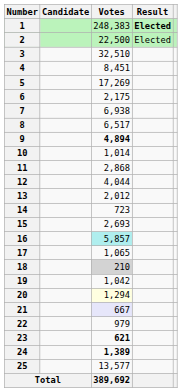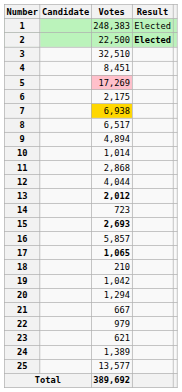(153, 26) bold -> (153, 26) normal
(153, 40) normal -> (153, 40) bold
(114, 82) no background -> (114, 82) pink background
(117, 111) no background -> (117, 111) gold background
(117, 139) bold -> (117, 139) normal
(117, 196) normal -> (117, 196) bold
(117, 224) normal -> (117, 224) bold
(117, 239) paleturquoise background -> (117, 239) no background
(117, 253) normal -> (117, 253) bold
(122, 267) lightgrey background -> (122, 267) no background
(117, 295) lightyellow background -> (117, 295) no background
(122, 310) lavender background -> (122, 310) no background
(122, 338) bold -> (122, 338) normal
(117, 352) bold -> (117, 352) normal
